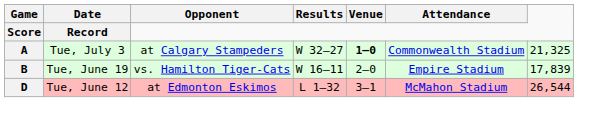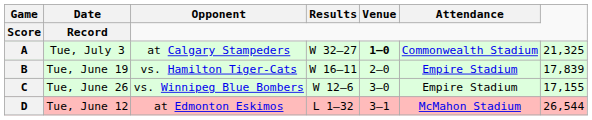+ row: (24, 87)
